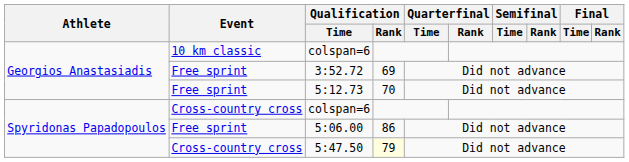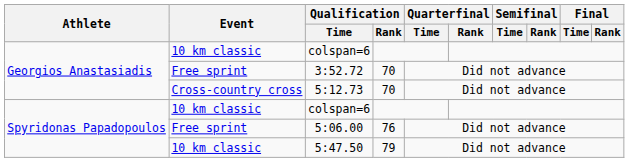(389, 70) 69 -> (389, 70) 70
(209, 90) Free sprint -> (237, 90) Cross-country cross
(237, 109) Cross-country cross -> (216, 109) 10 km classic
(389, 128) 86 -> (389, 128) 76
(237, 147) Cross-country cross -> (216, 147) 10 km classic
(389, 147) lightyellow background -> (389, 147) no background
